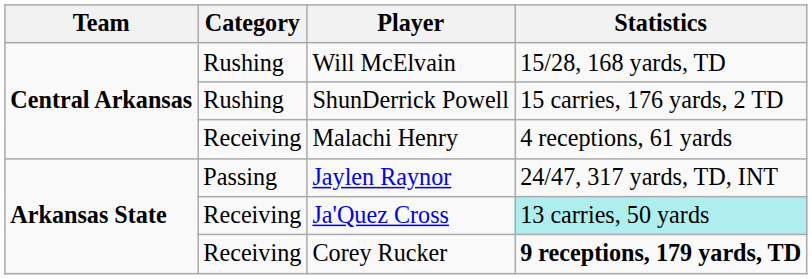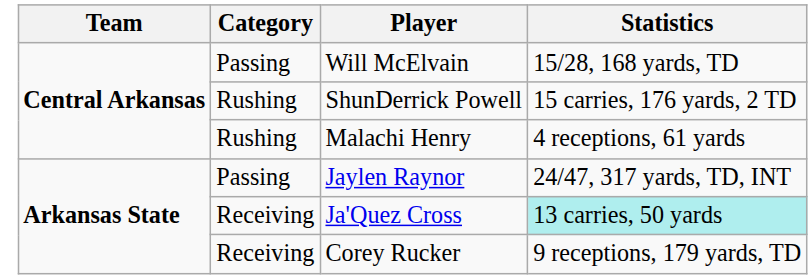(244, 62) Rushing -> (253, 62) Passing
(252, 138) Receiving -> (257, 138) Rushing
(661, 253) bold -> (667, 253) normal
